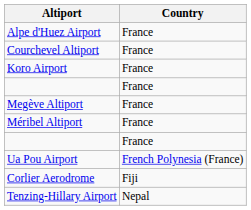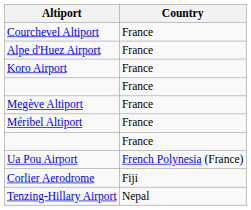(54, 31) Alpe d'Huez Airport -> (53, 31) Courchevel Altiport
(53, 50) Courchevel Altiport -> (54, 50) Alpe d'Huez Airport
